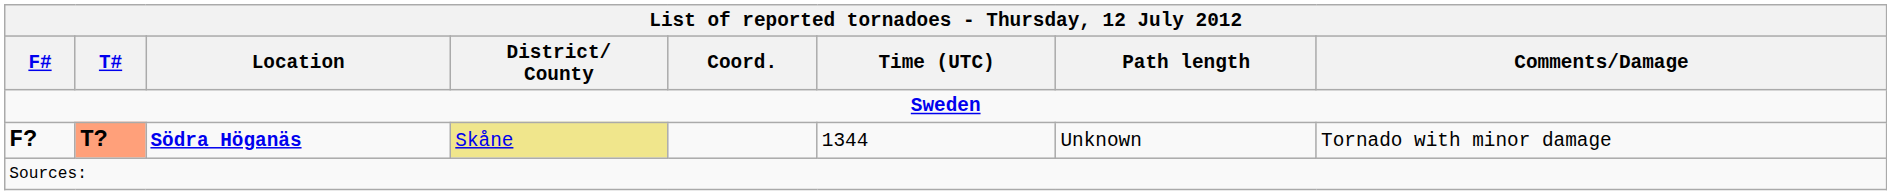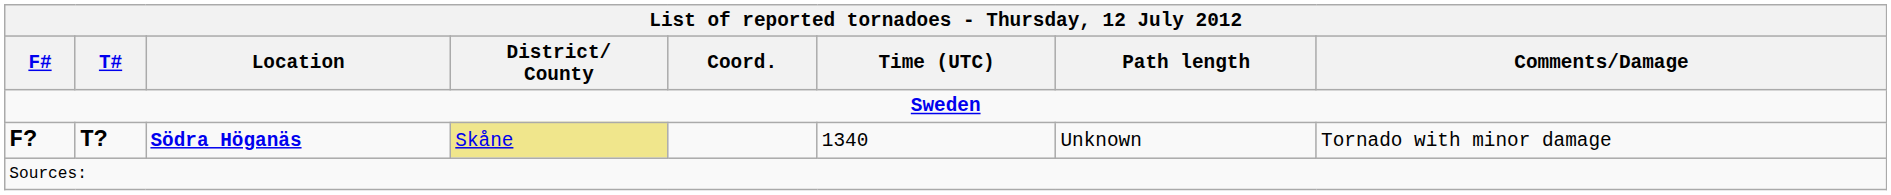(94, 140) lightsalmon background -> (94, 140) no background
(845, 140) 1344 -> (845, 140) 1340
